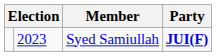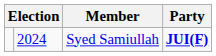(32, 39) 2023 -> (32, 39) 2024
